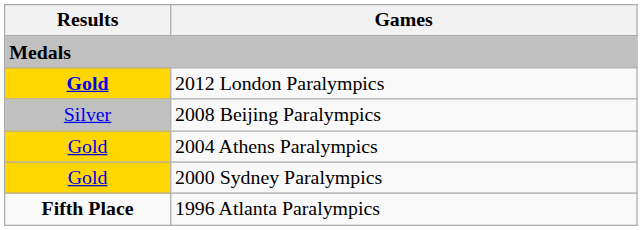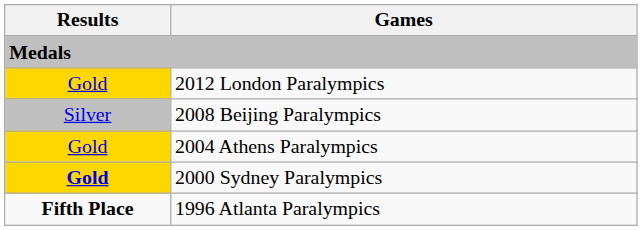(88, 83) bold -> (88, 83) normal
(88, 177) normal -> (88, 177) bold
